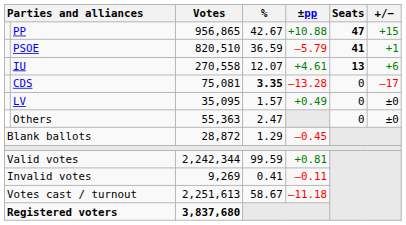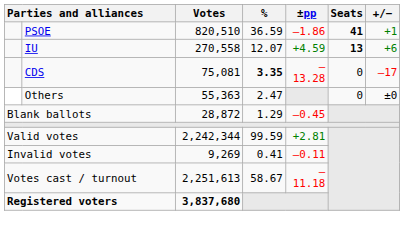- row: (19, 31)
(311, 48) –5.79 -> (309, 31) –1.86
(311, 66) +4.61 -> (309, 48) +4.59
- row: (19, 101)
(311, 159) +0.81 -> (309, 136) +2.81
